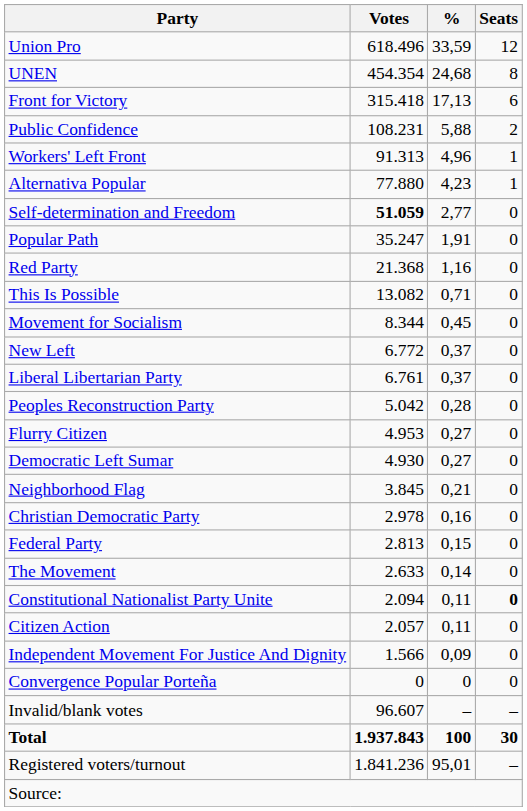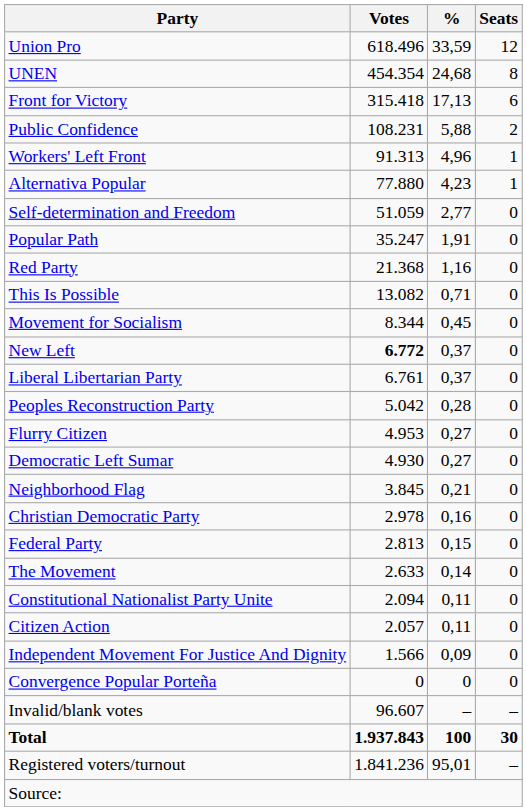(400, 211) bold -> (400, 211) normal
(404, 350) normal -> (404, 350) bold
(514, 599) bold -> (514, 599) normal
